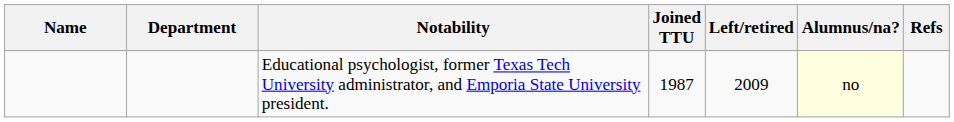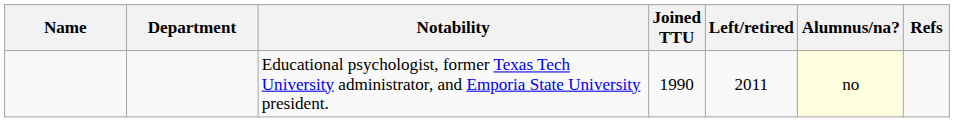(677, 83) 1987 -> (677, 83) 1990
(751, 83) 2009 -> (751, 83) 2011
